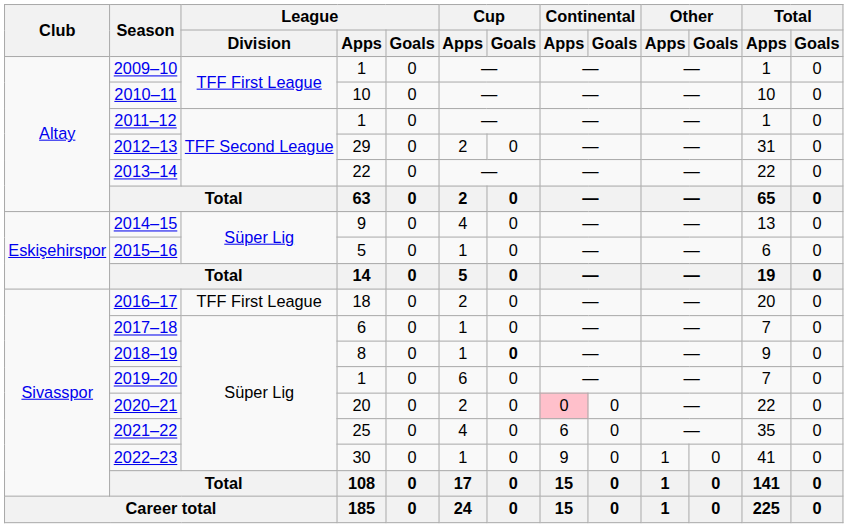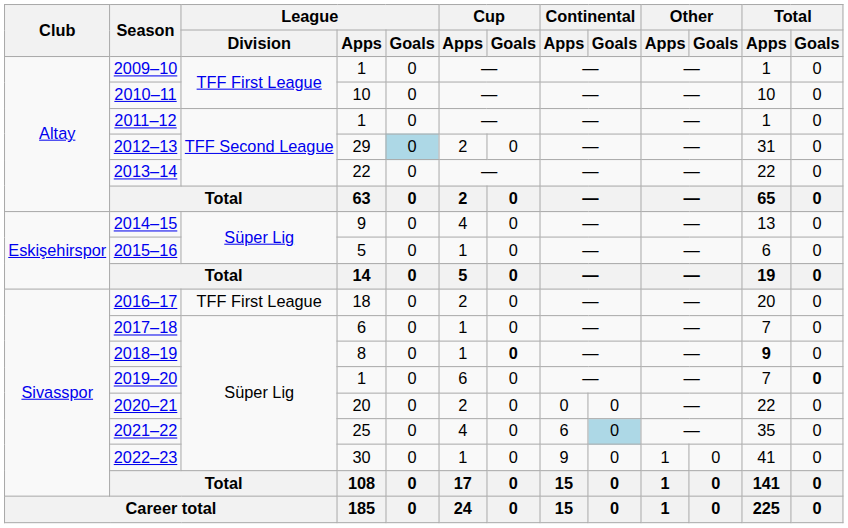(412, 146) no background -> (412, 146) lightblue background
(766, 353) normal -> (766, 353) bold
(817, 379) normal -> (817, 379) bold
(564, 405) pink background -> (564, 405) no background
(615, 431) no background -> (615, 431) lightblue background
